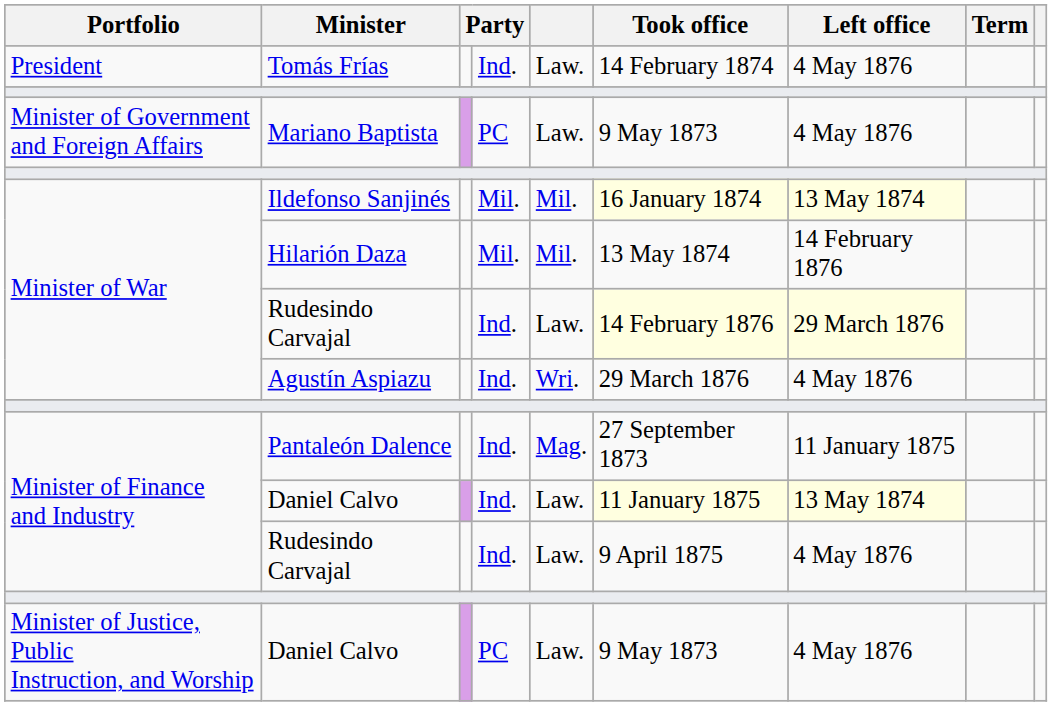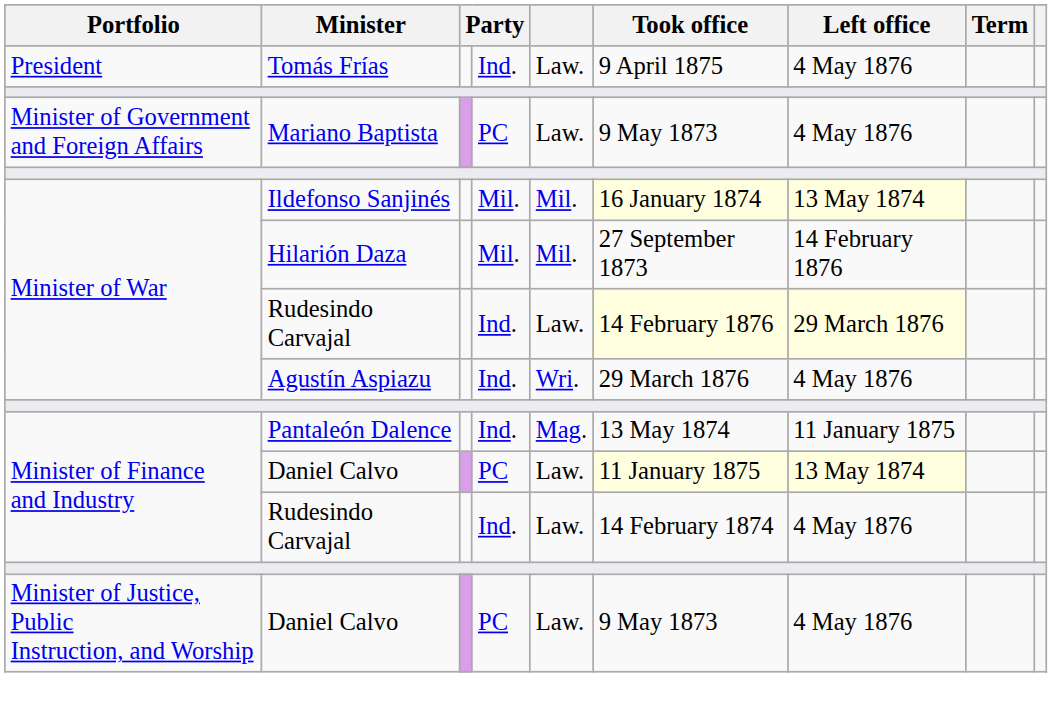(686, 65) 14 February 1874 -> (661, 65) 9 April 1875
(664, 254) 13 May 1874 -> (667, 254) 27 September 1873
(667, 445) 27 September 1873 -> (664, 431) 13 May 1874
(497, 501) Ind. -> (493, 471) PC
(661, 556) 9 April 1875 -> (686, 527) 14 February 1874
